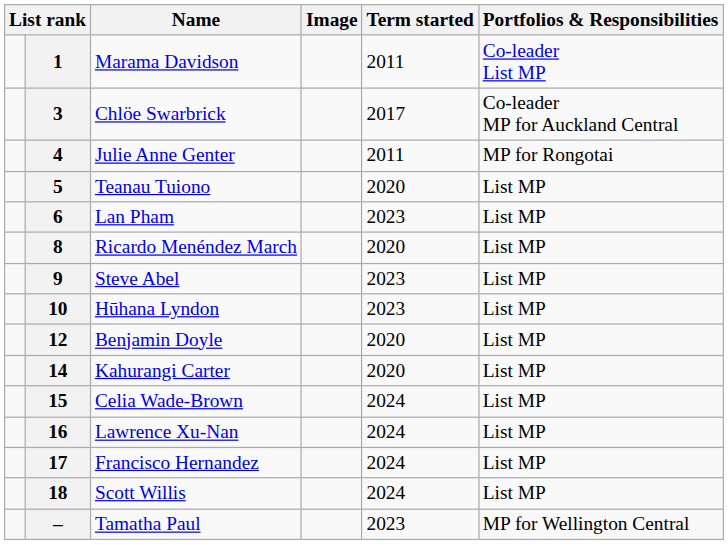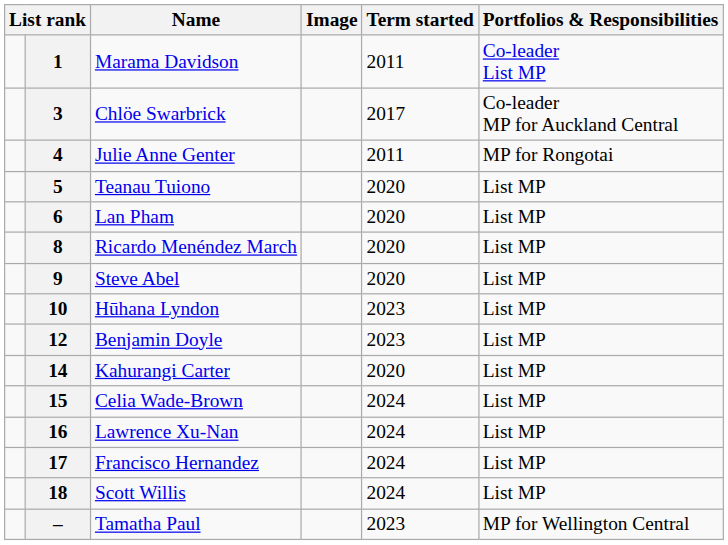(386, 216) 2023 -> (386, 216) 2020
(386, 278) 2023 -> (386, 278) 2020
(386, 339) 2020 -> (386, 339) 2023
